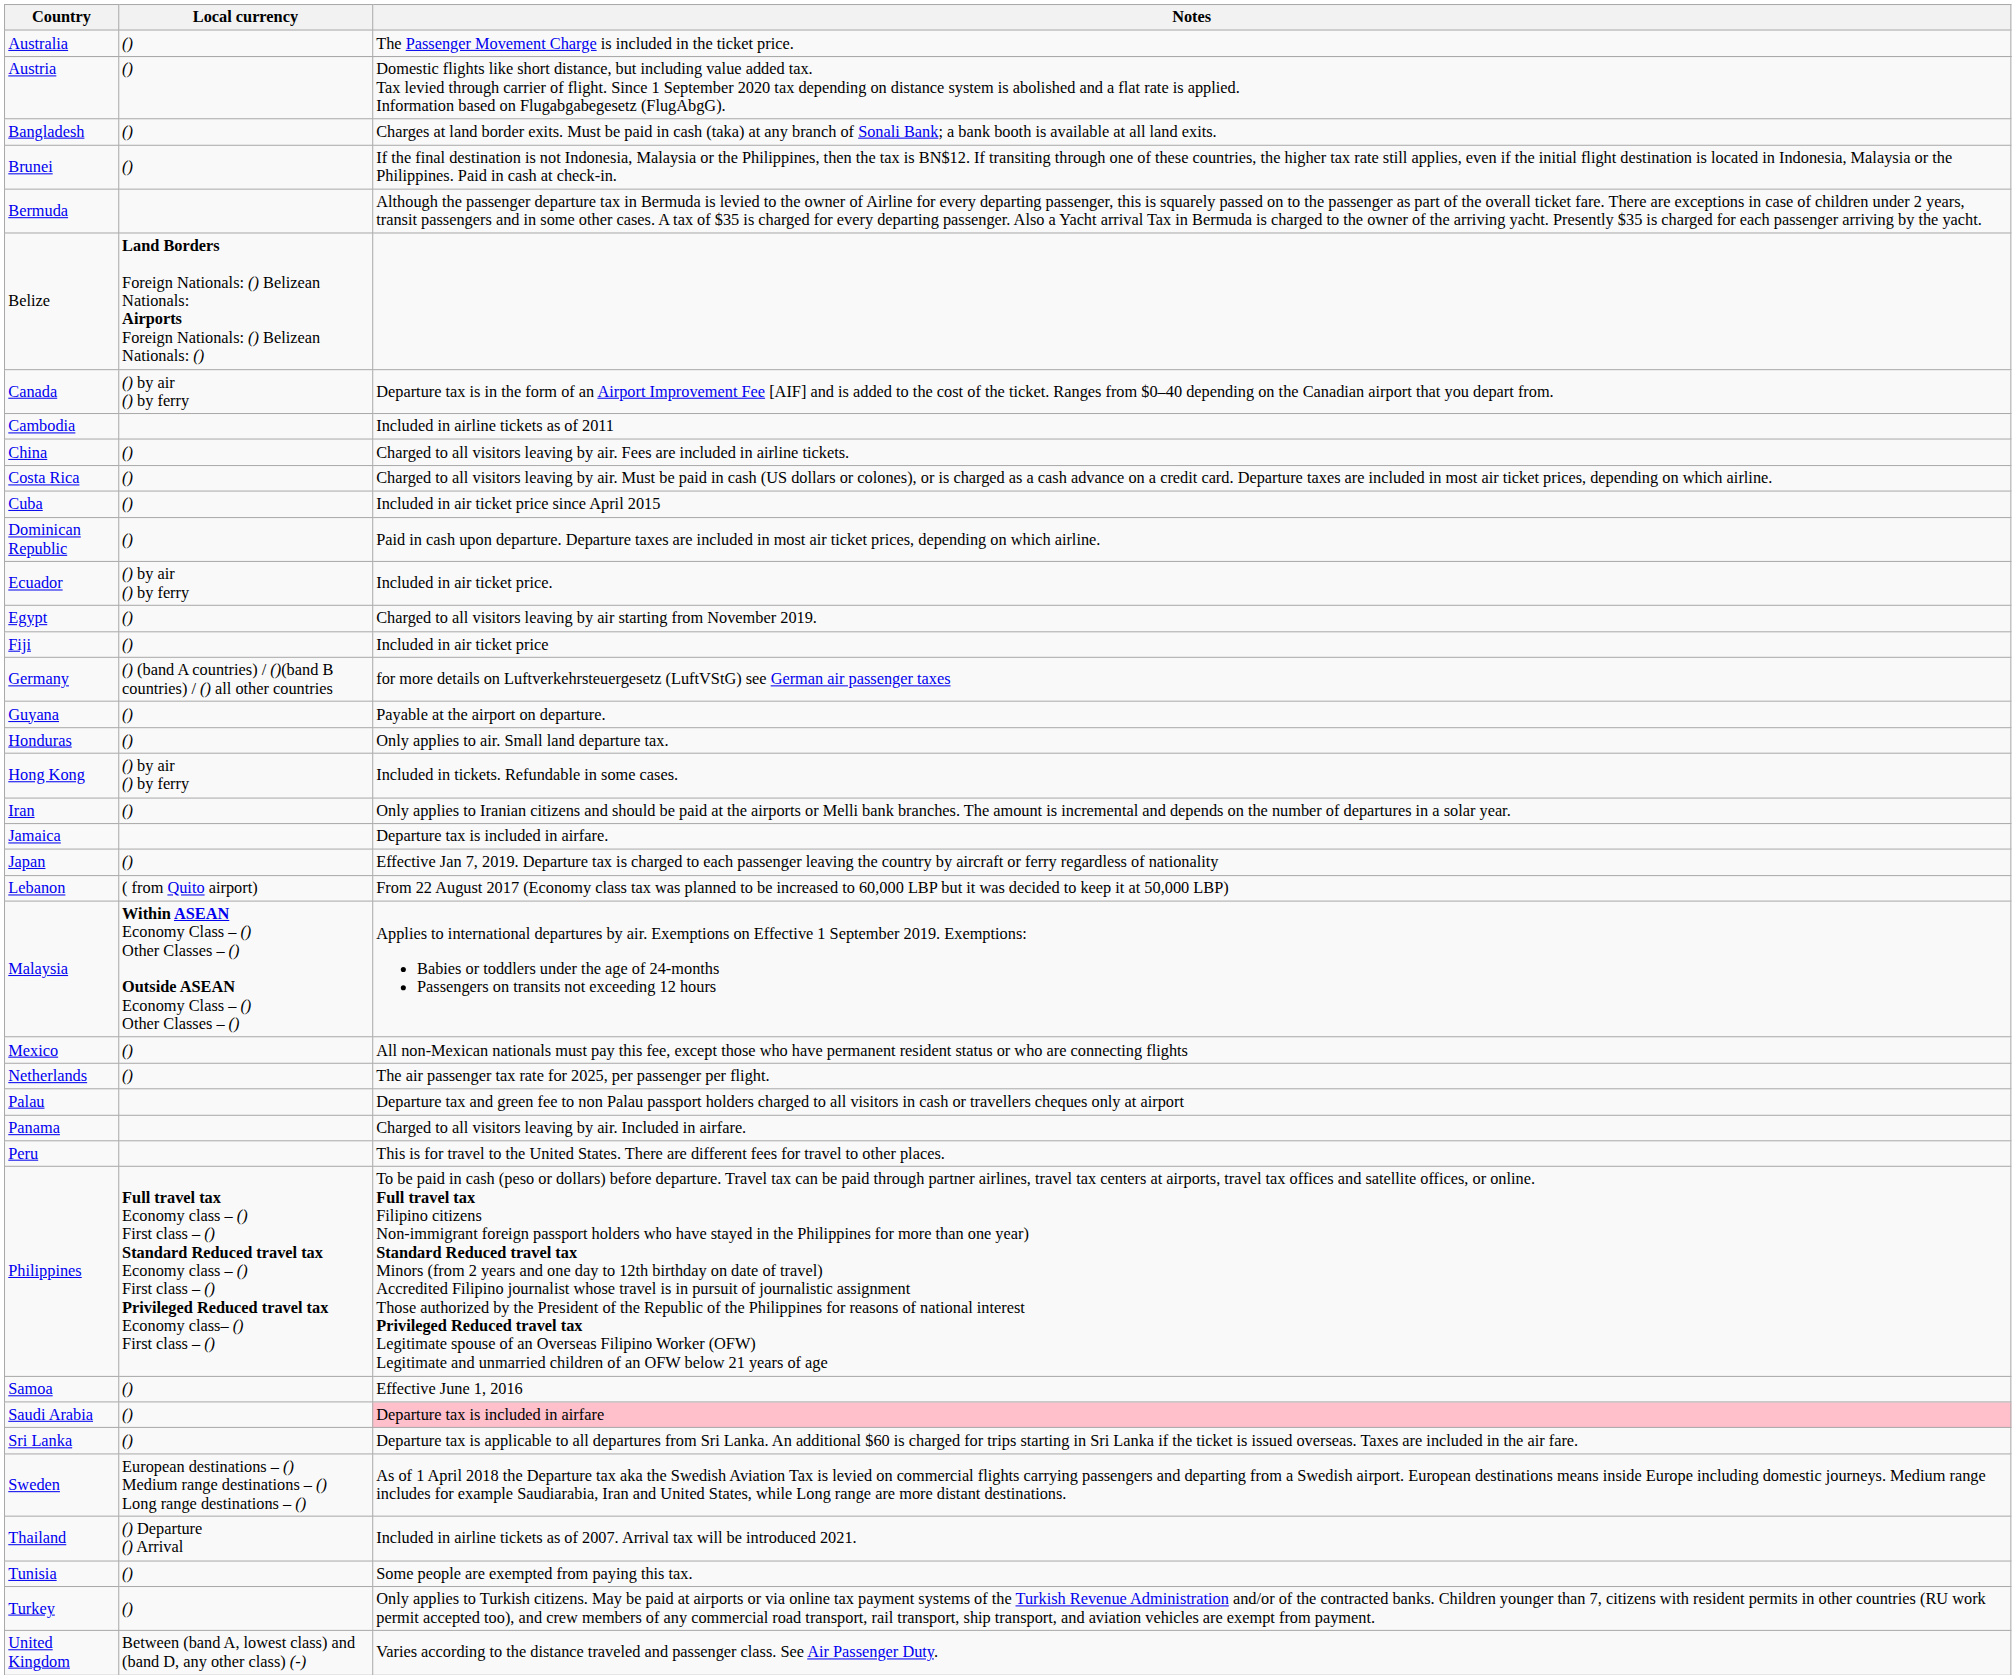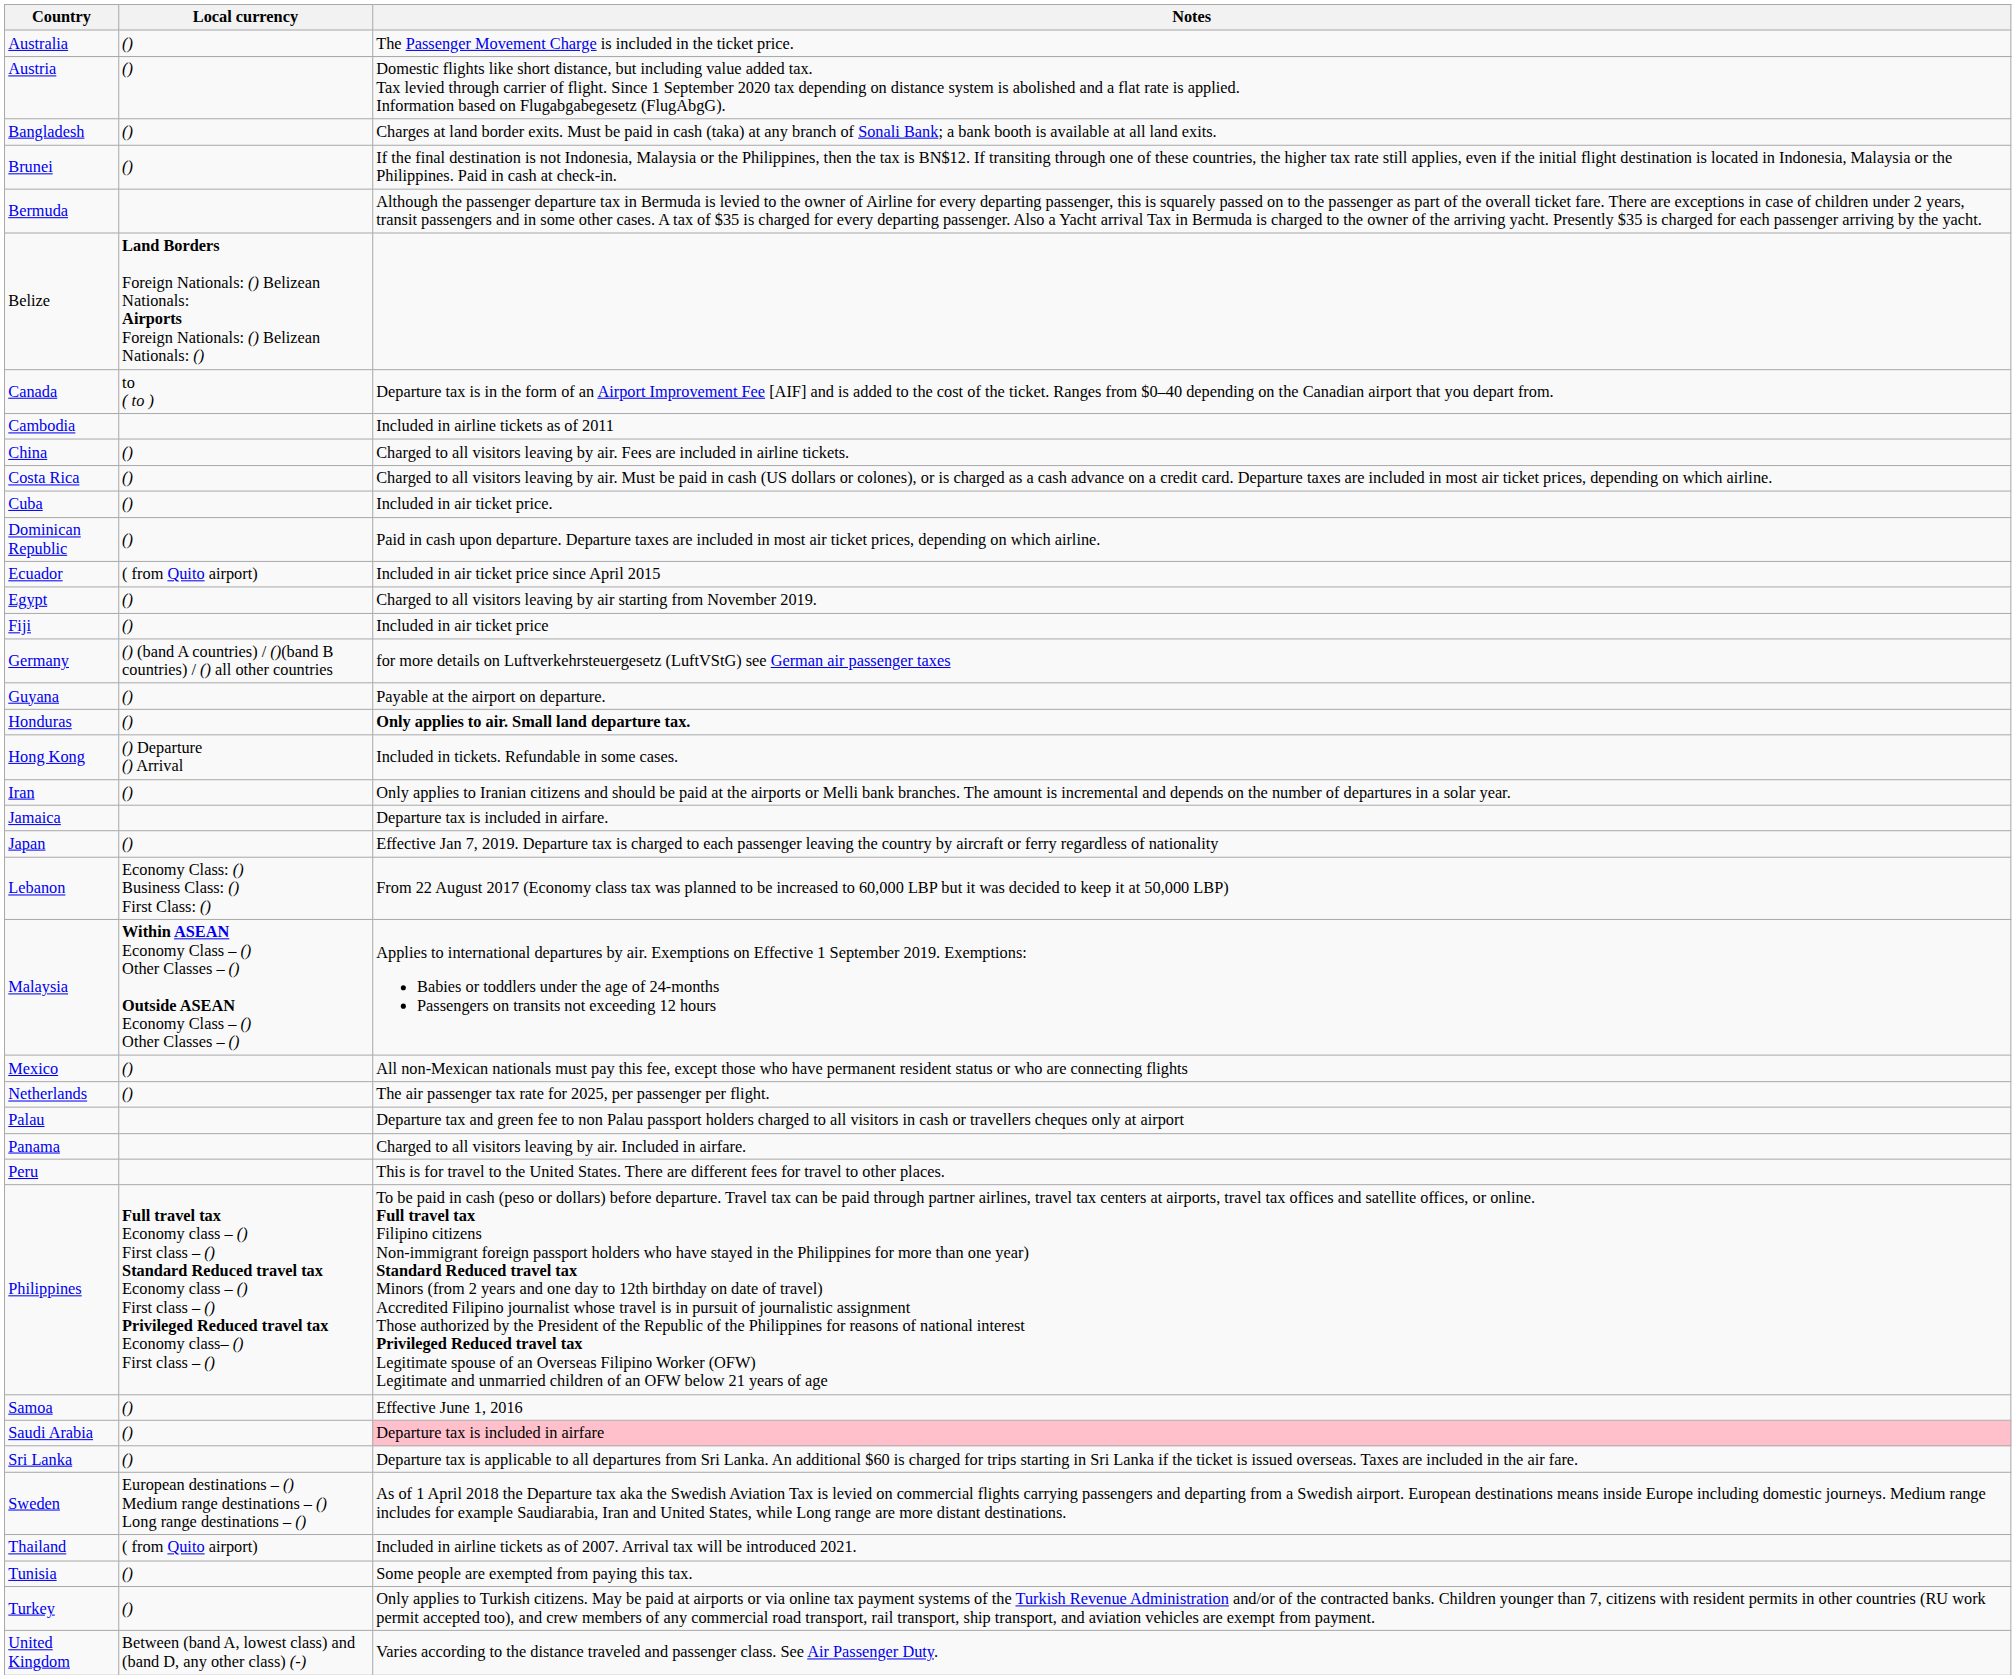(156, 391) () by air () by ferry -> (138, 391) to ( to )
(518, 504) Included in air ticket price since April 2015 -> (464, 504) Included in air ticket price.
(156, 583) () by air () by ferry -> (190, 574) ( from Quito airport)
(464, 583) Included in air ticket price. -> (518, 574) Included in air ticket price since April 2015
(522, 740) normal -> (533, 722) bold
(156, 775) () by air () by ferry -> (162, 757) () Departure () Arrival
(190, 888) ( from Quito airport) -> (183, 888) Economy Class: () Business Class: () First Class: ()
(162, 1538) () Departure () Arrival -> (190, 1547) ( from Quito airport)
